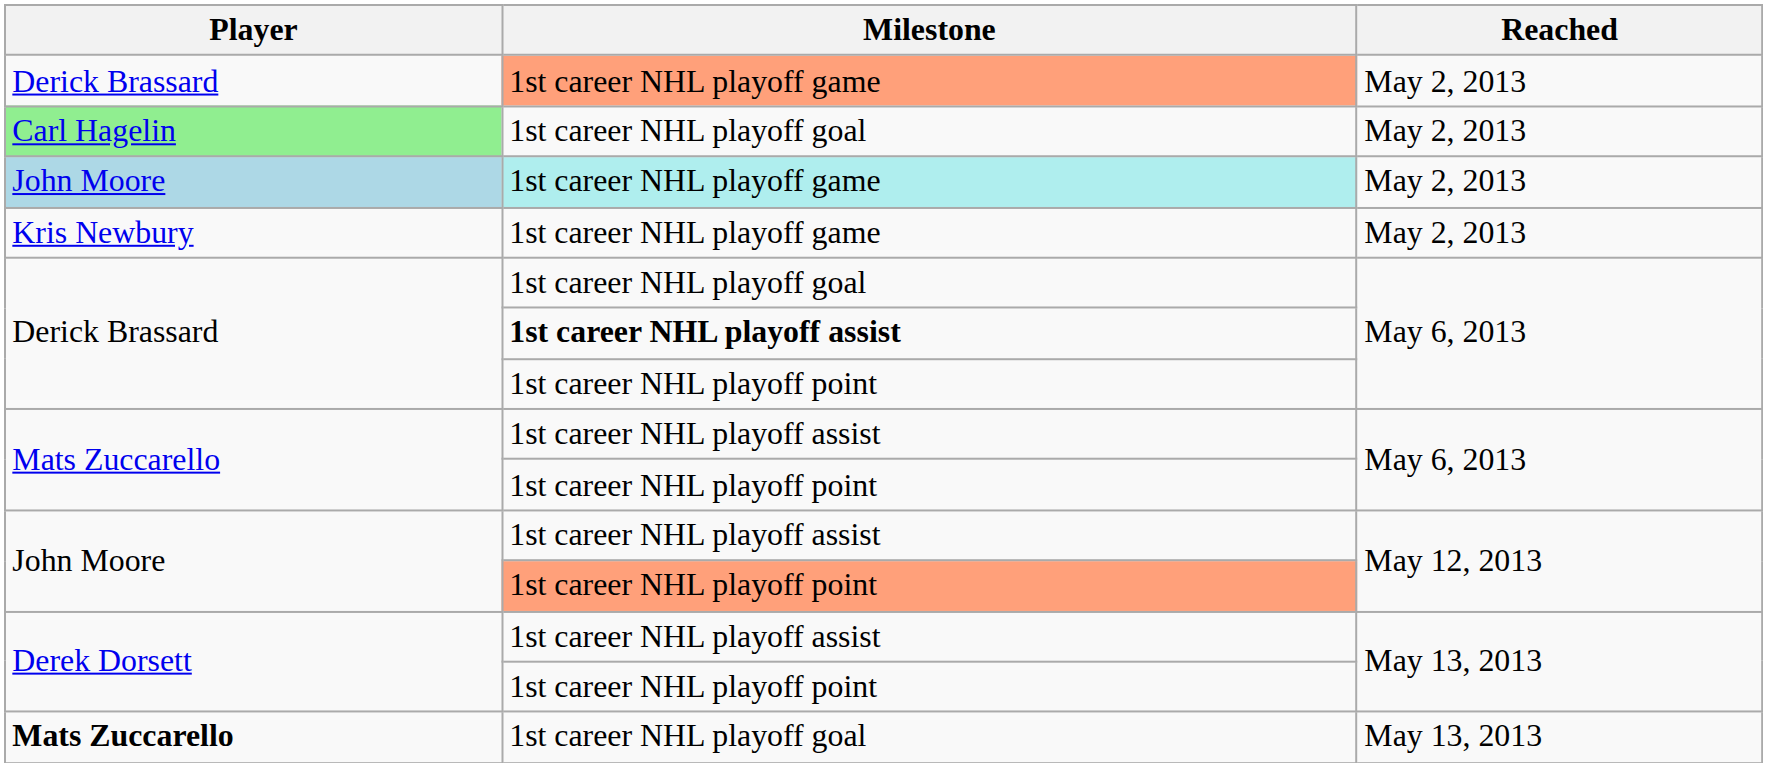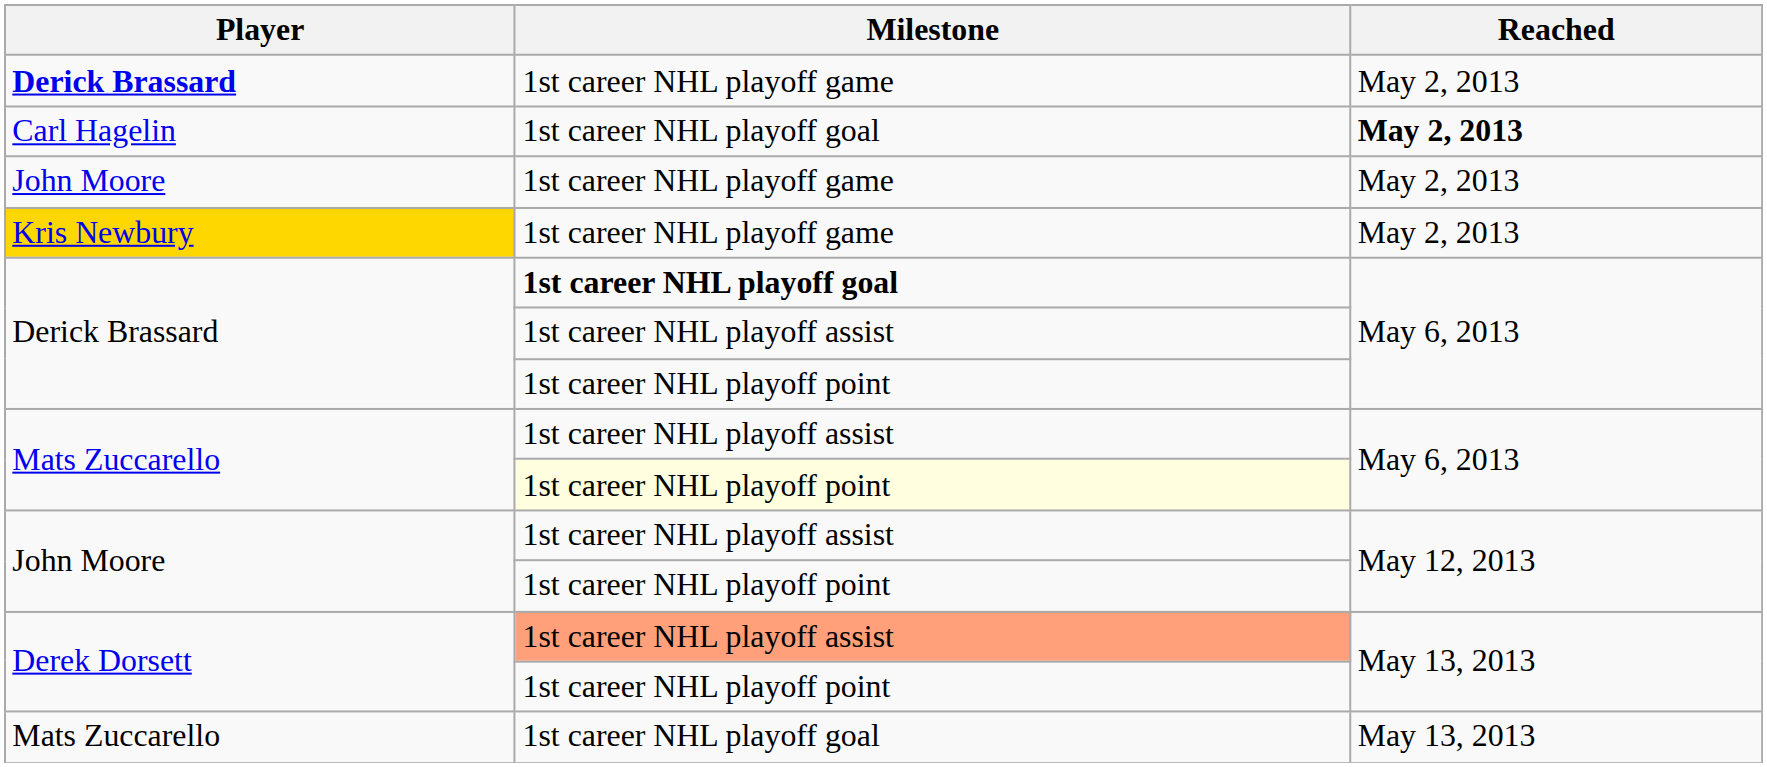(115, 80) normal -> (124, 80) bold
(695, 80) lightsalmon background -> (708, 80) no background
(94, 130) lightgreen background -> (94, 130) no background
(1445, 130) normal -> (1440, 130) bold
(89, 181) lightblue background -> (89, 181) no background
(695, 181) paleturquoise background -> (708, 181) no background
(103, 231) no background -> (103, 231) gold background
(688, 282) normal -> (710, 282) bold
(705, 332) bold -> (708, 332) normal
(693, 484) no background -> (706, 484) lightyellow background
(693, 585) lightsalmon background -> (706, 585) no background
(695, 635) no background -> (708, 635) lightsalmon background
(123, 736) bold -> (116, 736) normal
